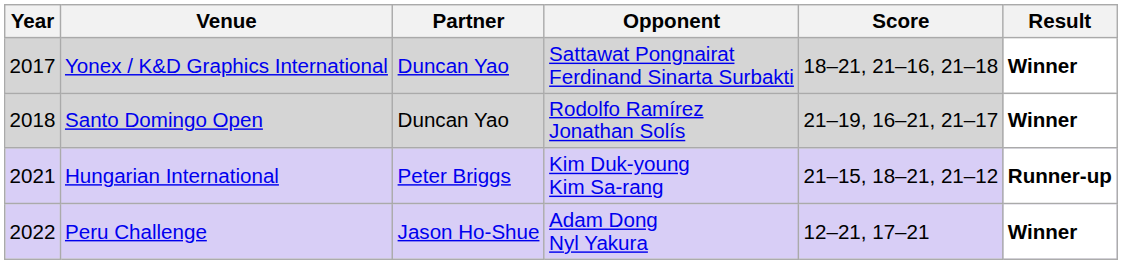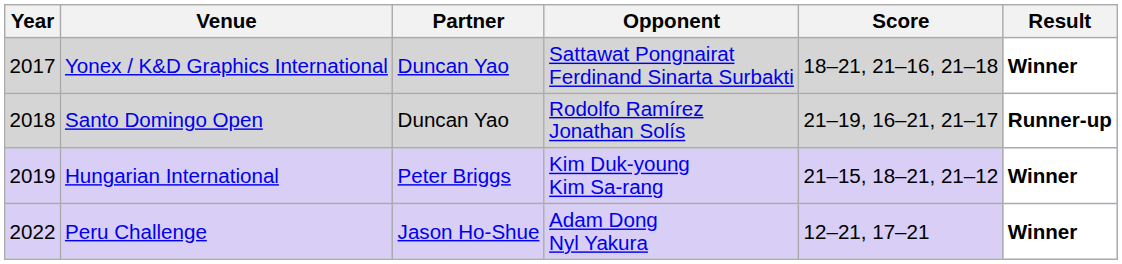(1043, 121) Winner -> (1060, 121) Runner-up
(32, 176) 2021 -> (32, 176) 2019
(1060, 176) Runner-up -> (1043, 176) Winner
